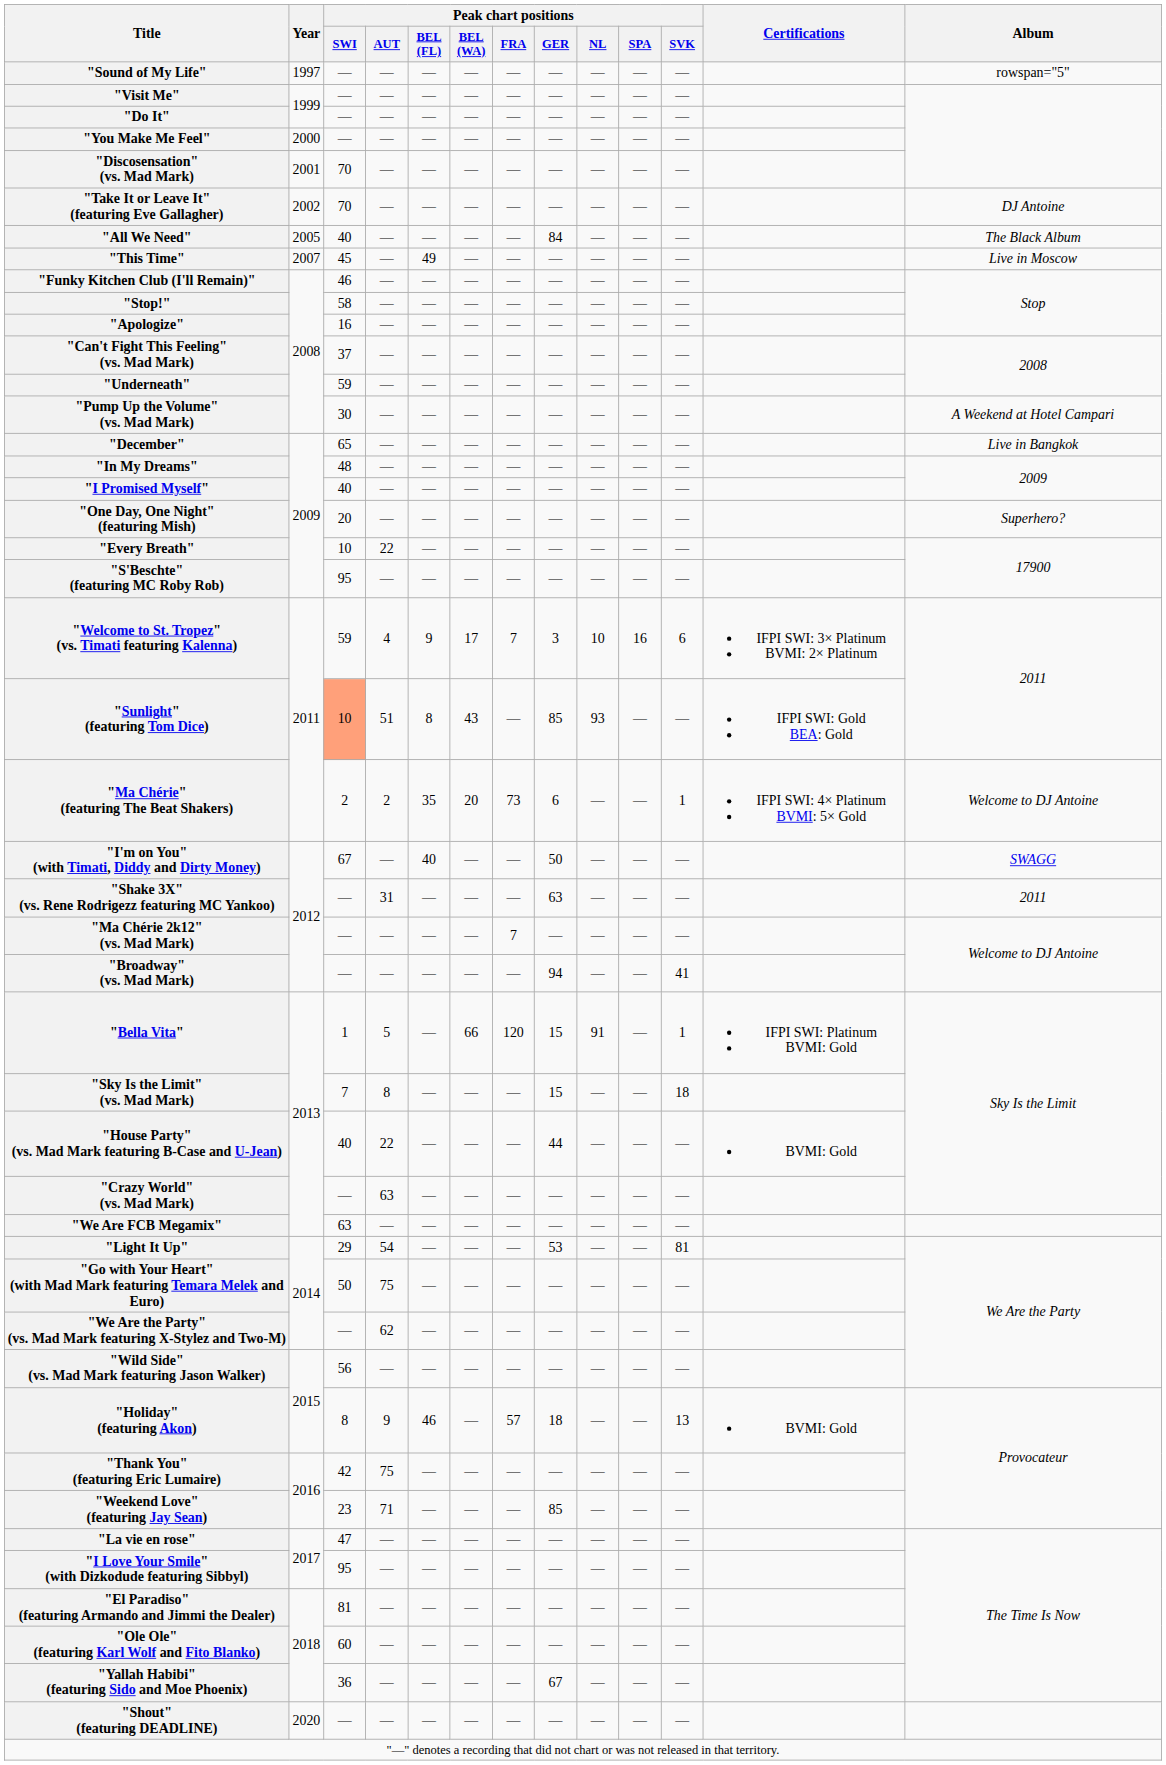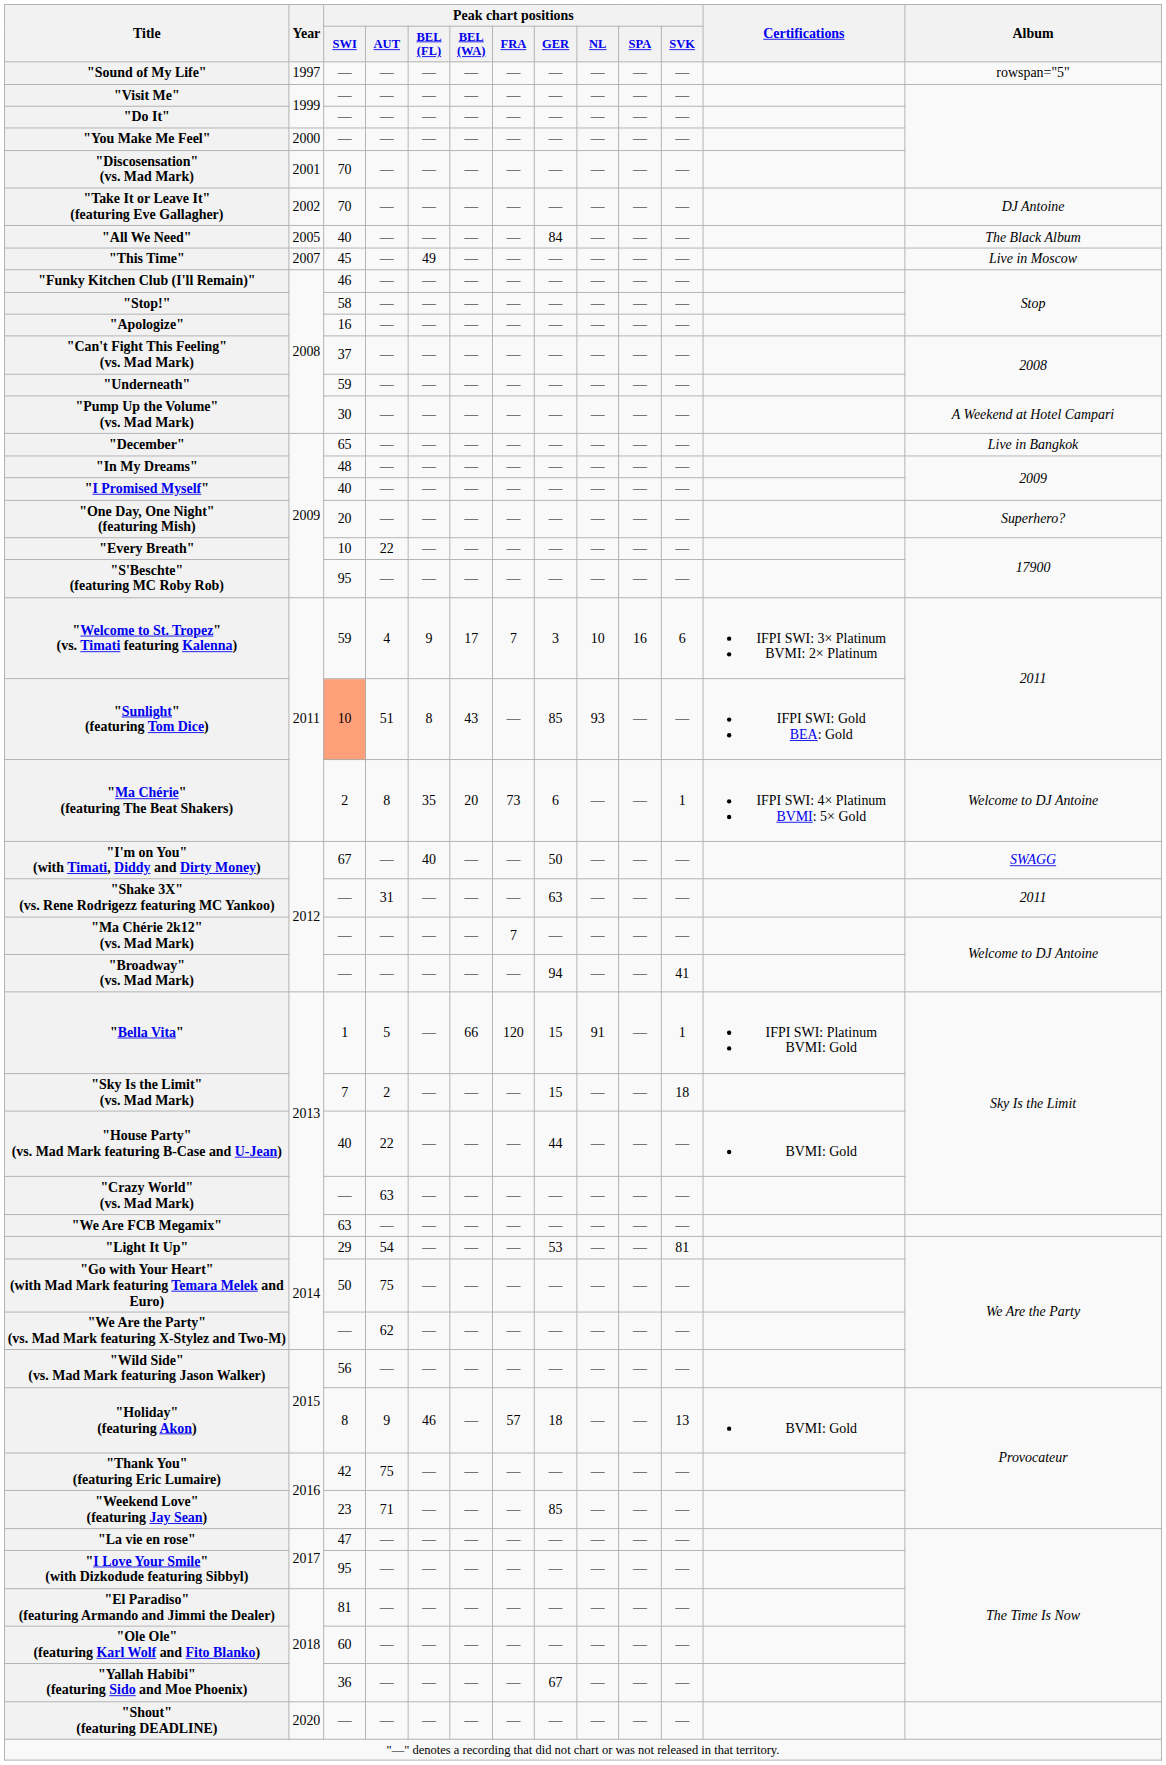(387, 800) 2 -> (387, 800) 8
(387, 1092) 8 -> (387, 1092) 2
